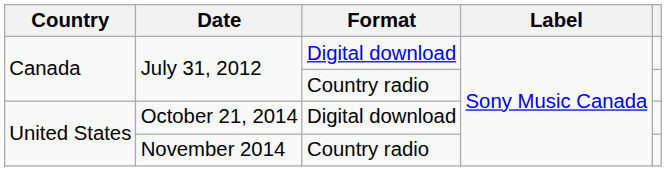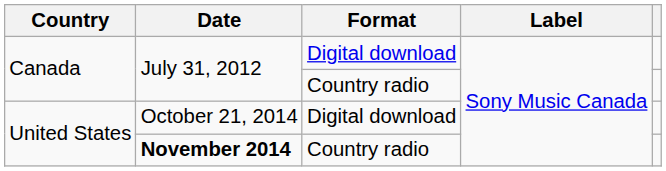(213, 149) normal -> (216, 149) bold
